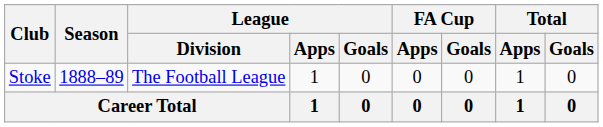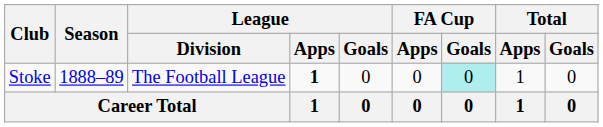(314, 77) normal -> (314, 77) bold
(469, 77) no background -> (469, 77) paleturquoise background
